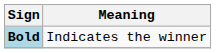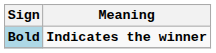(127, 37) normal -> (127, 37) bold
